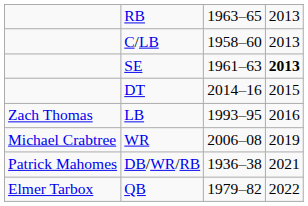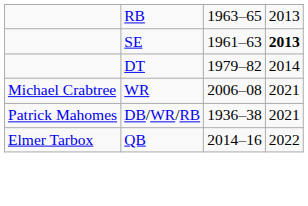- row: (142, 41)
(234, 90) 2014–16 -> (234, 66) 1979–82
(284, 90) 2015 -> (284, 66) 2014
- row: (134, 115)
(284, 139) 2019 -> (284, 90) 2021
(234, 189) 1979–82 -> (234, 139) 2014–16
